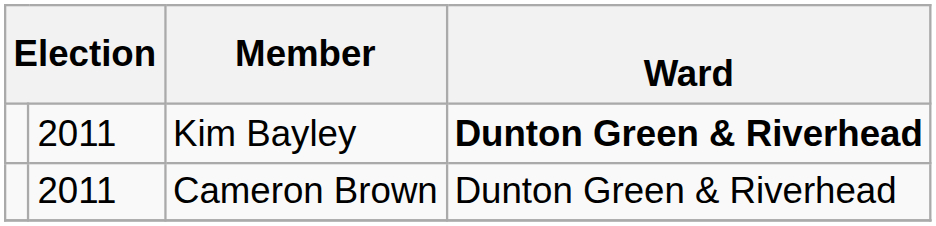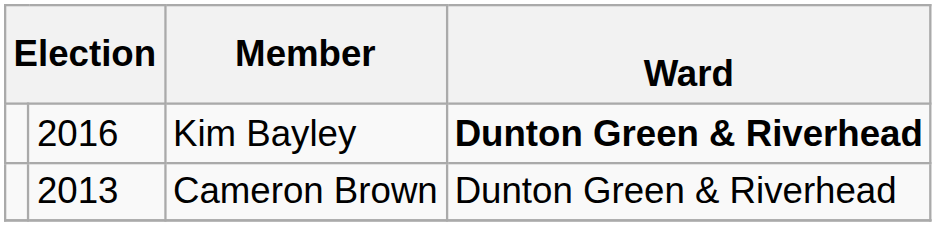(77, 132) 2011 -> (78, 132) 2016
(77, 190) 2011 -> (78, 190) 2013
